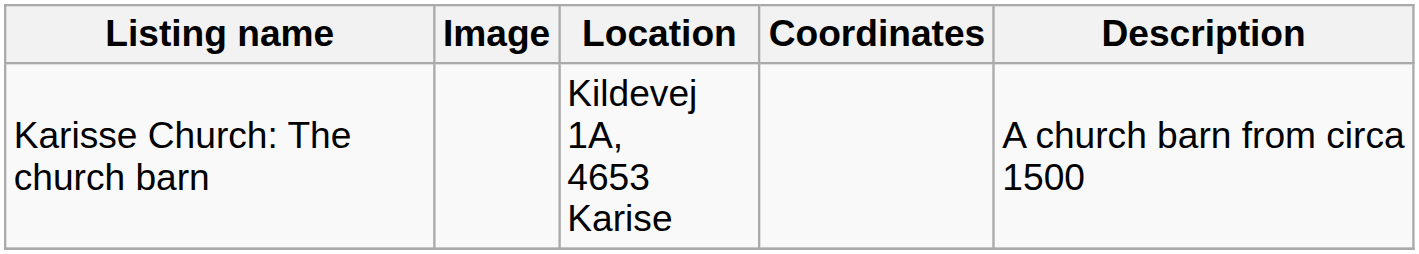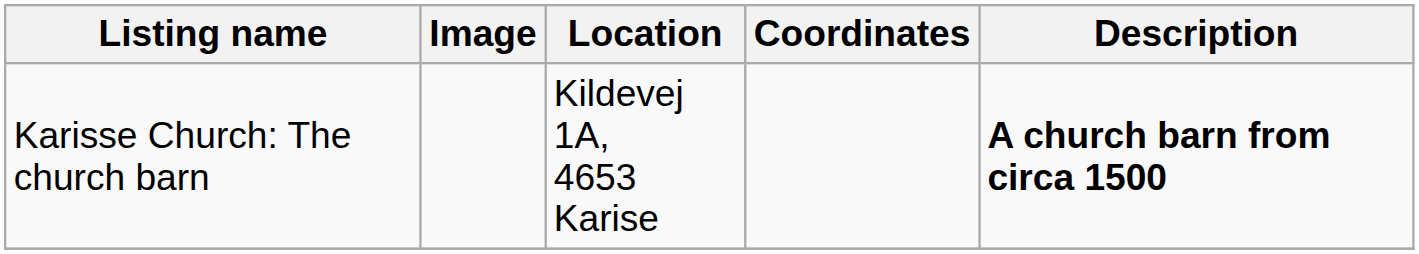(1204, 155) normal -> (1159, 155) bold
